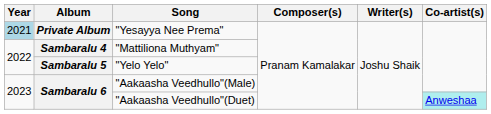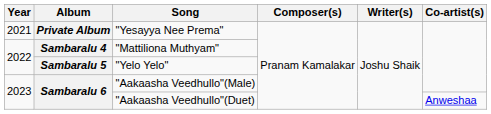(19, 30) lightblue background -> (19, 30) no background
(451, 100) paleturquoise background -> (451, 100) no background
